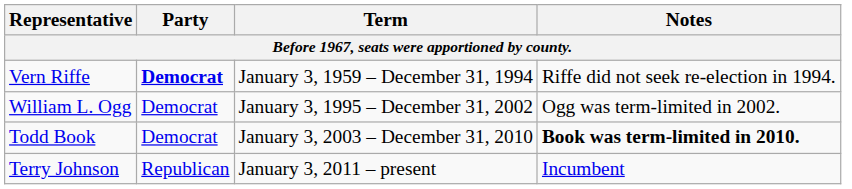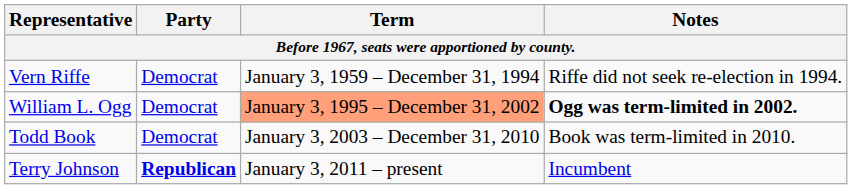(182, 76) bold -> (179, 76) normal
(386, 106) no background -> (392, 106) lightsalmon background
(661, 106) normal -> (673, 106) bold
(671, 137) bold -> (672, 137) normal
(185, 168) normal -> (189, 168) bold
